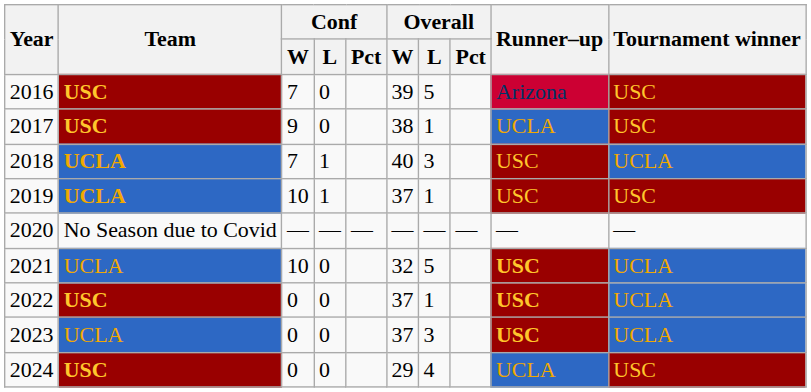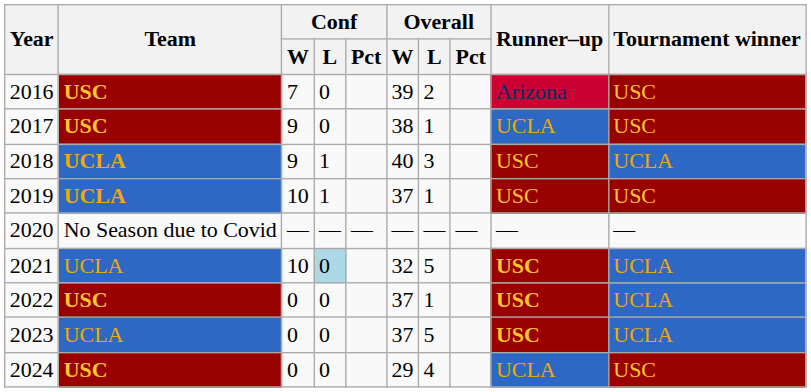(429, 91) 5 -> (429, 91) 2
(292, 160) 7 -> (292, 160) 9
(324, 265) no background -> (324, 265) lightblue background
(429, 334) 3 -> (429, 334) 5
